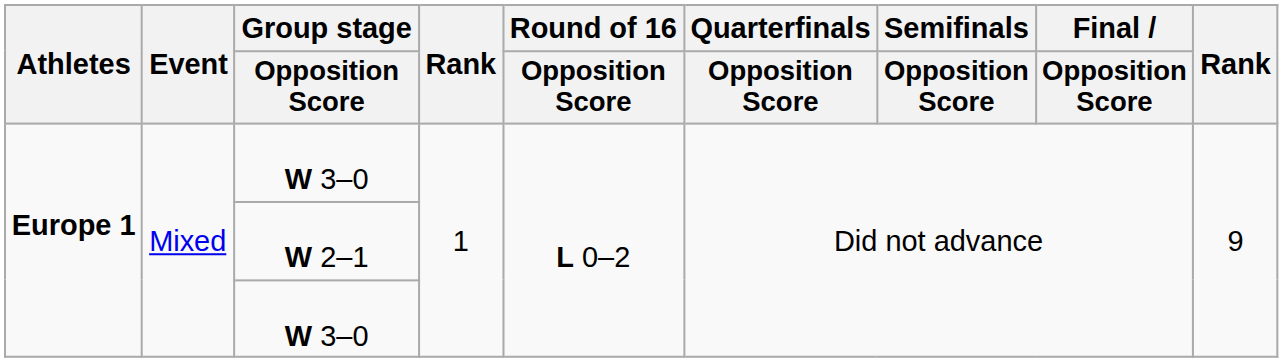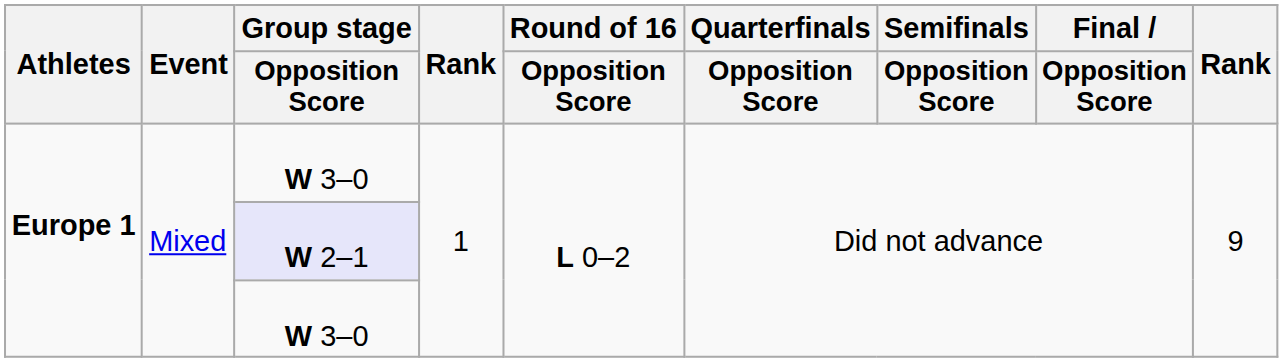(327, 257) no background -> (327, 257) lavender background
